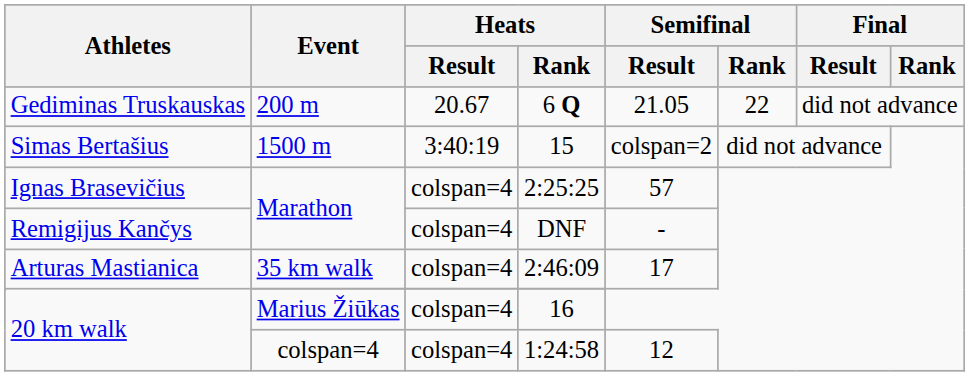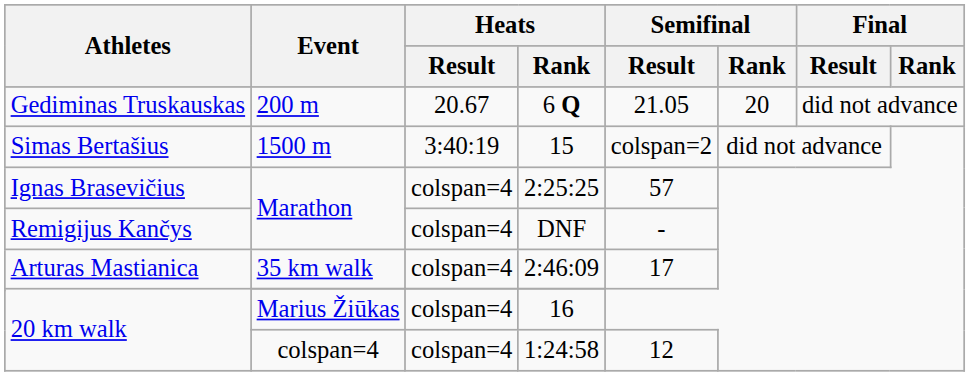(757, 106) 22 -> (757, 106) 20
